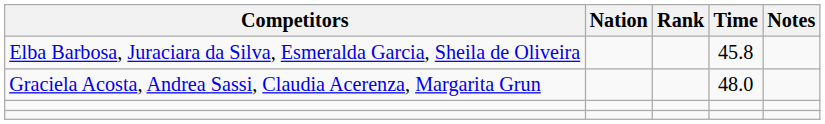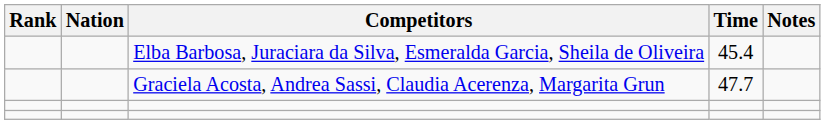columns swapped: (681, 20) <-> (295, 20)
(736, 52) 45.8 -> (736, 52) 45.4
(736, 84) 48.0 -> (736, 84) 47.7
